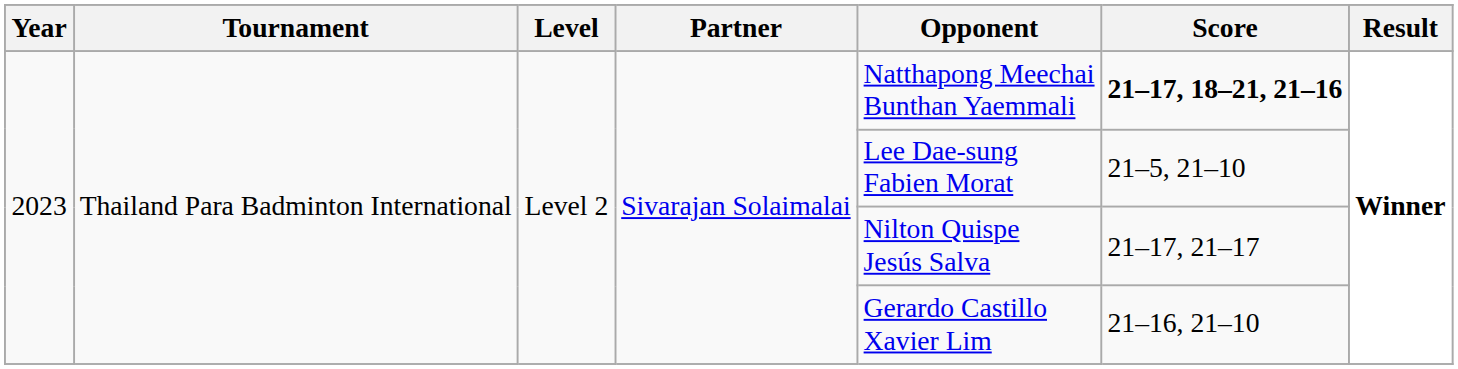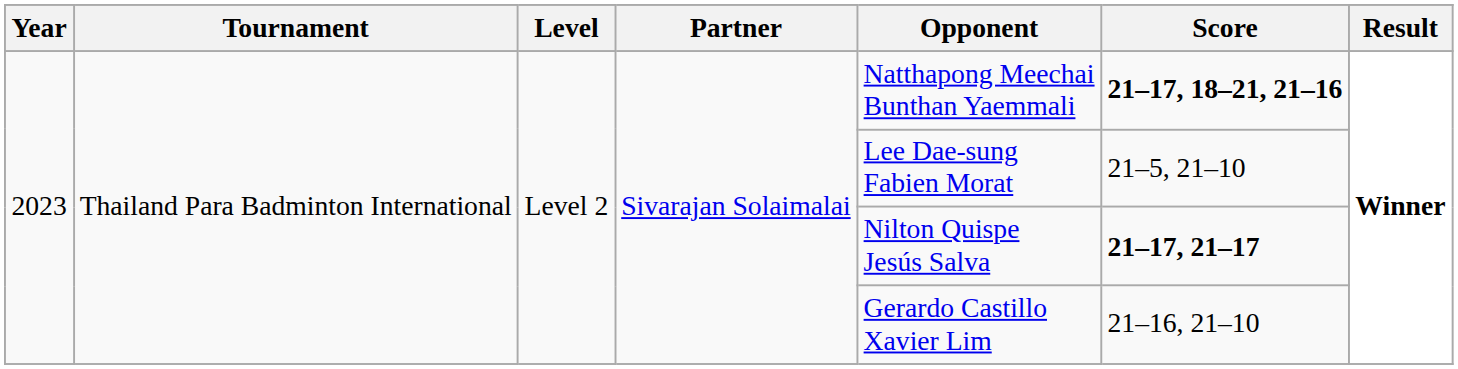(1184, 246) normal -> (1184, 246) bold
